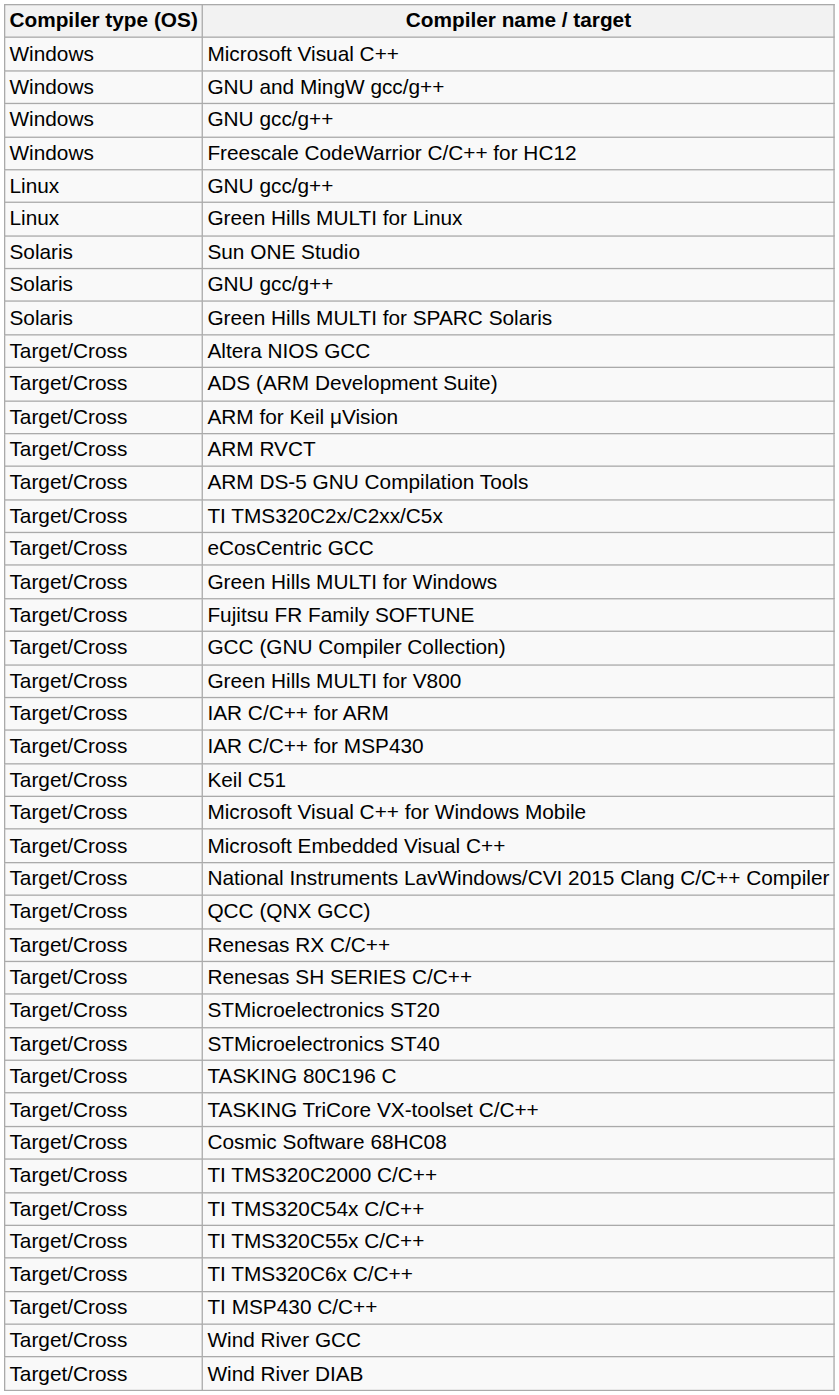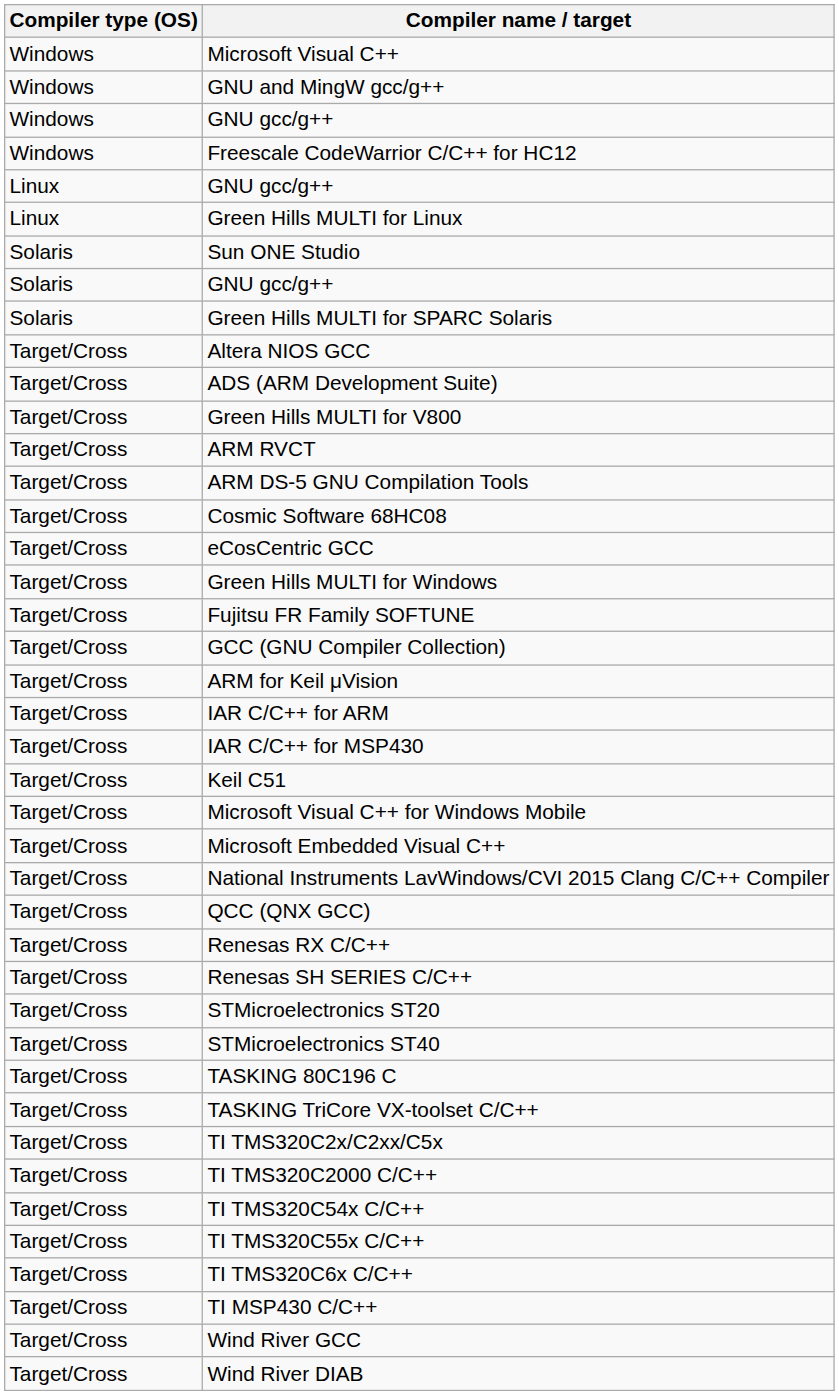(303, 416) ARM for Keil μVision -> (334, 416) Green Hills MULTI for V800
(325, 515) TI TMS320C2x/C2xx/C5x -> (327, 515) Cosmic Software 68HC08
(334, 680) Green Hills MULTI for V800 -> (303, 680) ARM for Keil μVision
(327, 1142) Cosmic Software 68HC08 -> (325, 1142) TI TMS320C2x/C2xx/C5x
